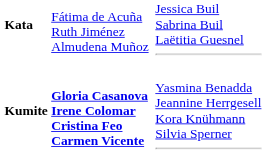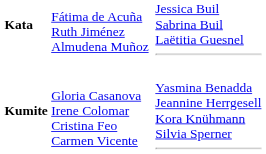(100, 118) bold -> (96, 118) normal
